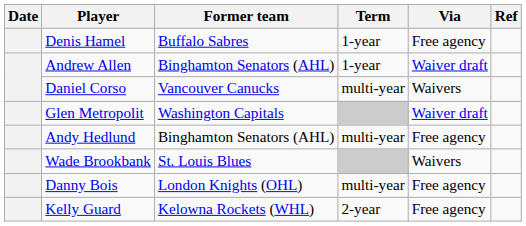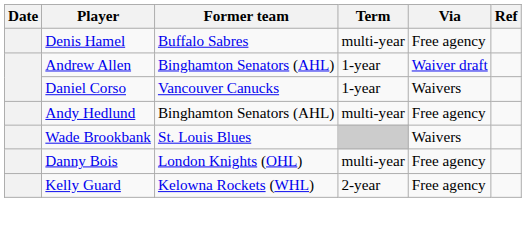(361, 40) 1-year -> (373, 40) multi-year
(373, 88) multi-year -> (361, 88) 1-year
- row: (95, 112)
